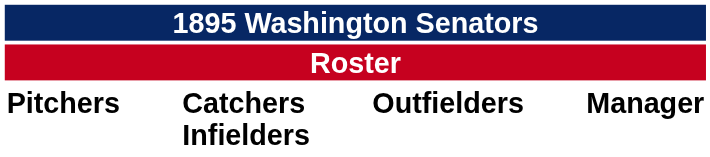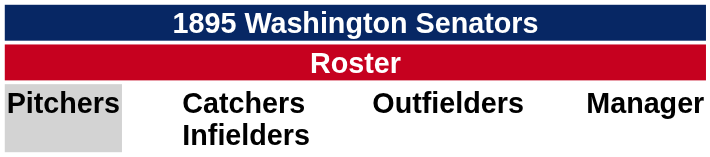(63, 102) no background -> (63, 102) lightgrey background
